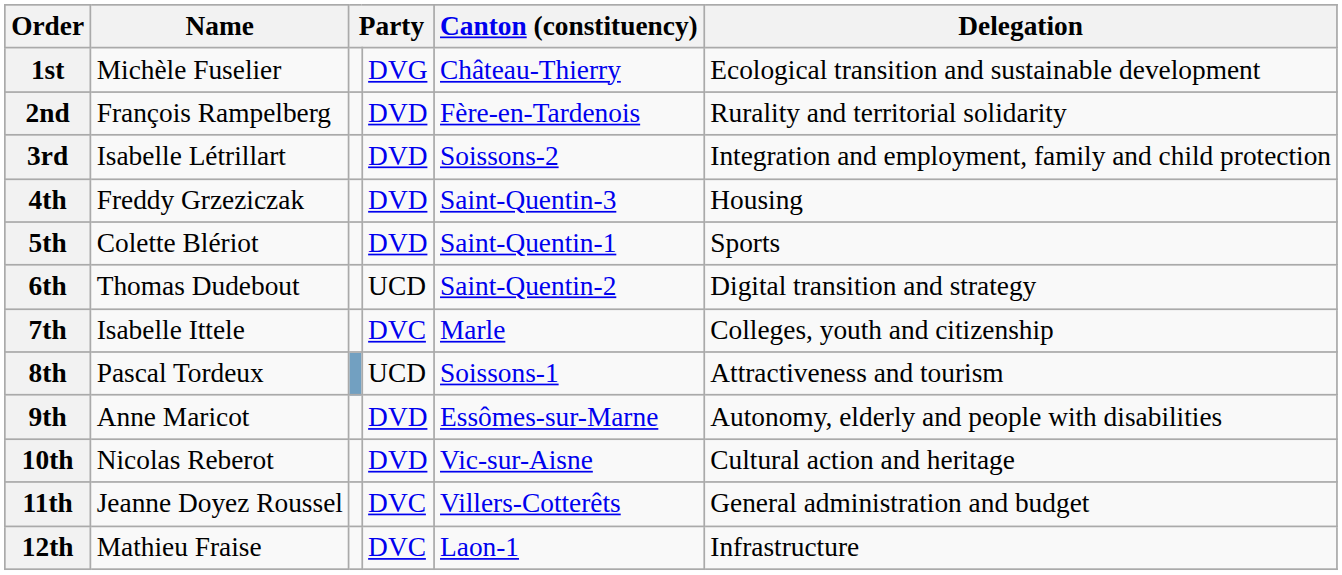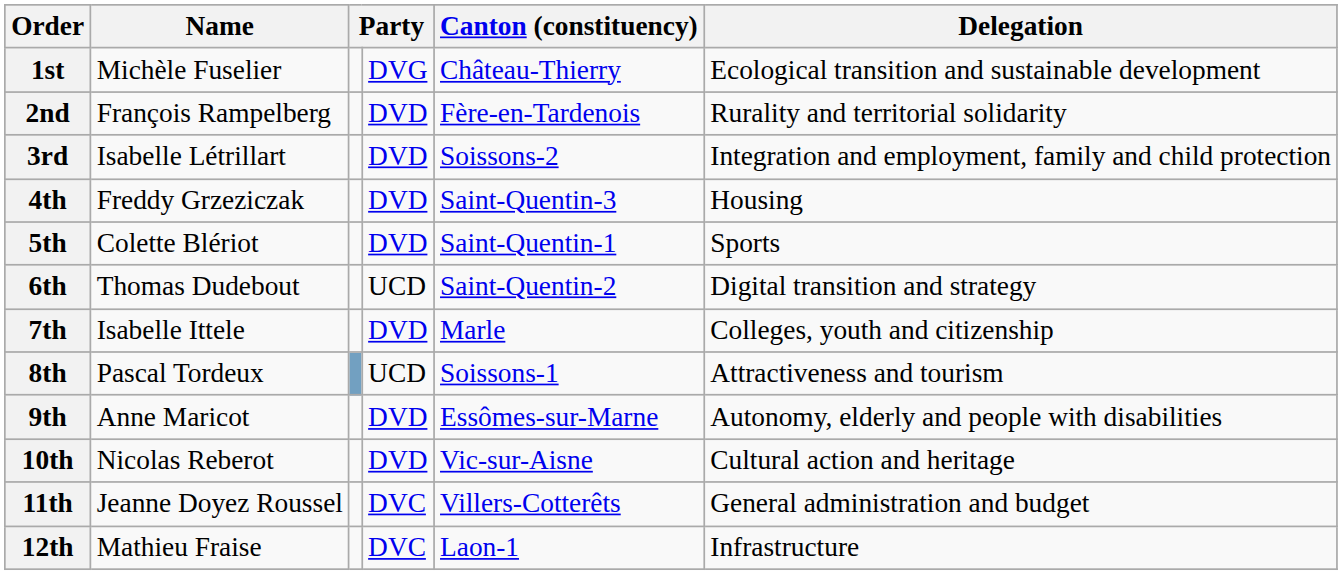(397, 329) DVC -> (398, 329) DVD
